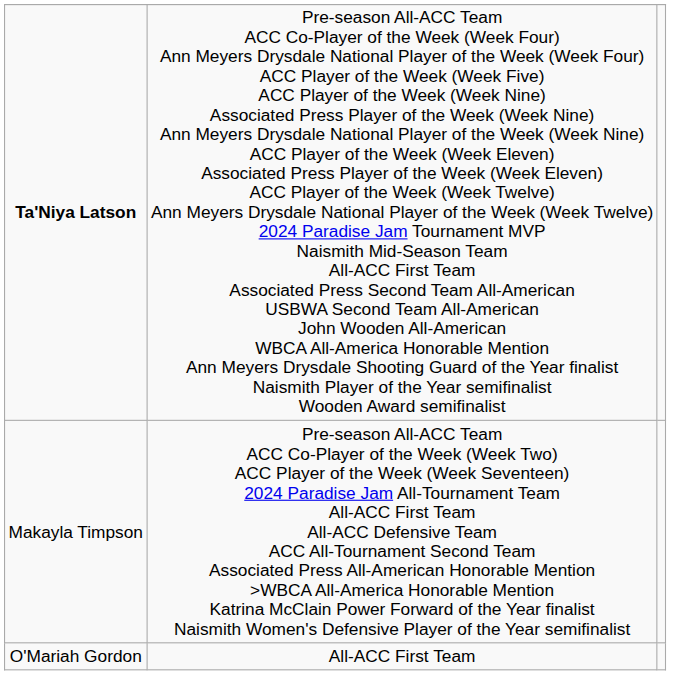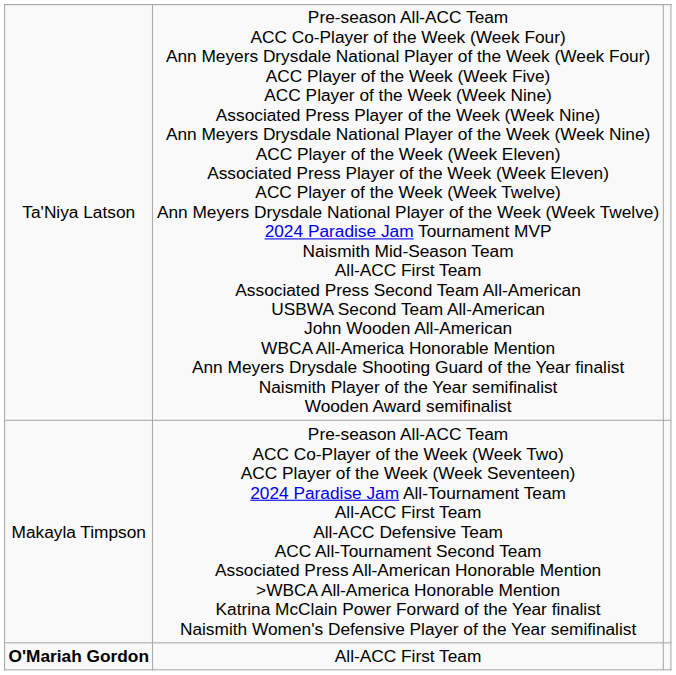(76, 212) bold -> (79, 212) normal
(76, 656) normal -> (79, 656) bold
